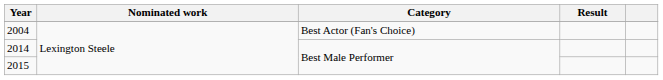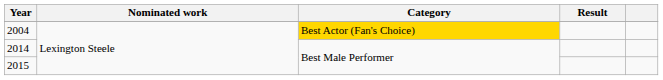(358, 30) no background -> (358, 30) gold background
